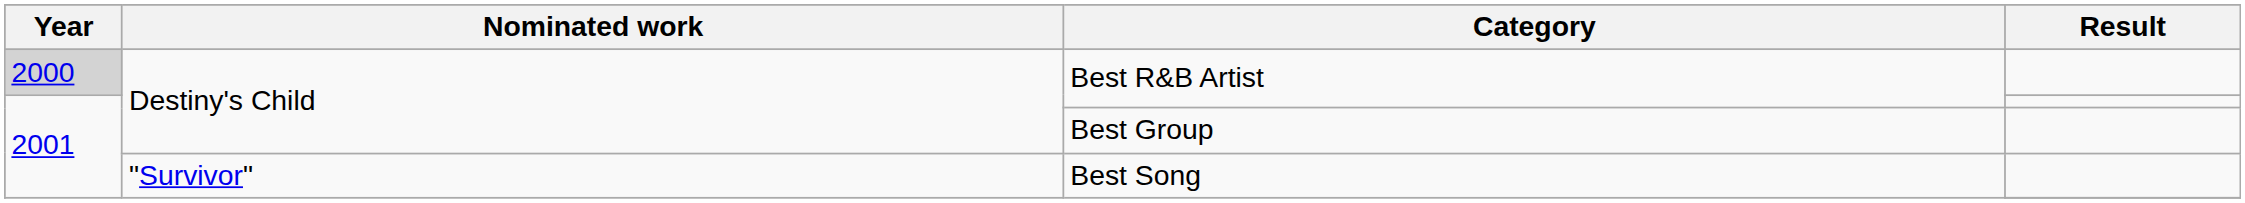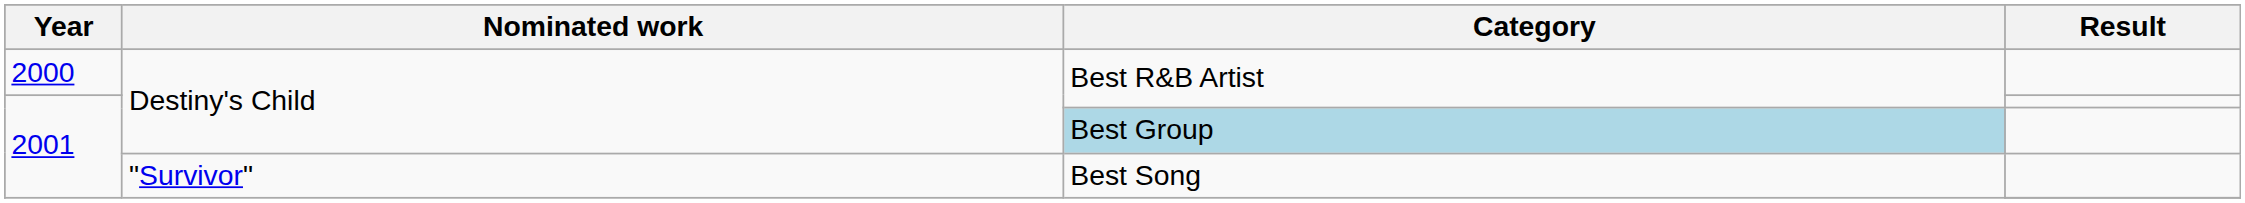(43, 71) lightgrey background -> (43, 71) no background
(1142, 129) no background -> (1142, 129) lightblue background
